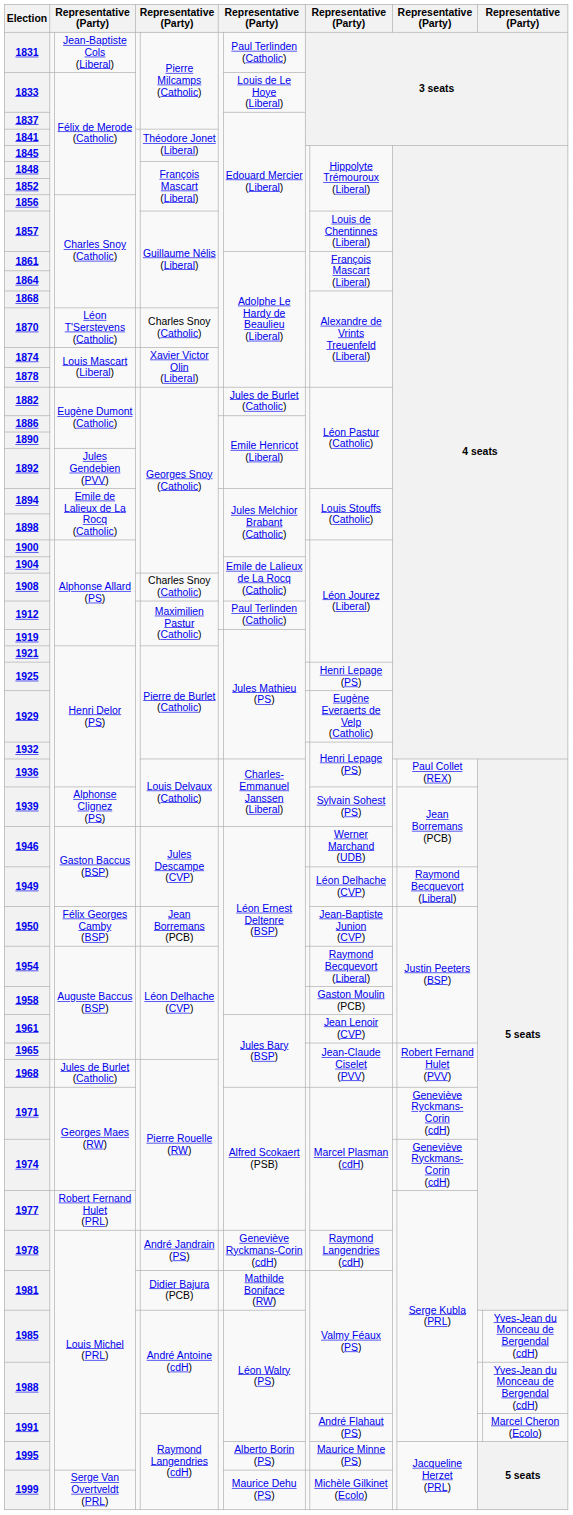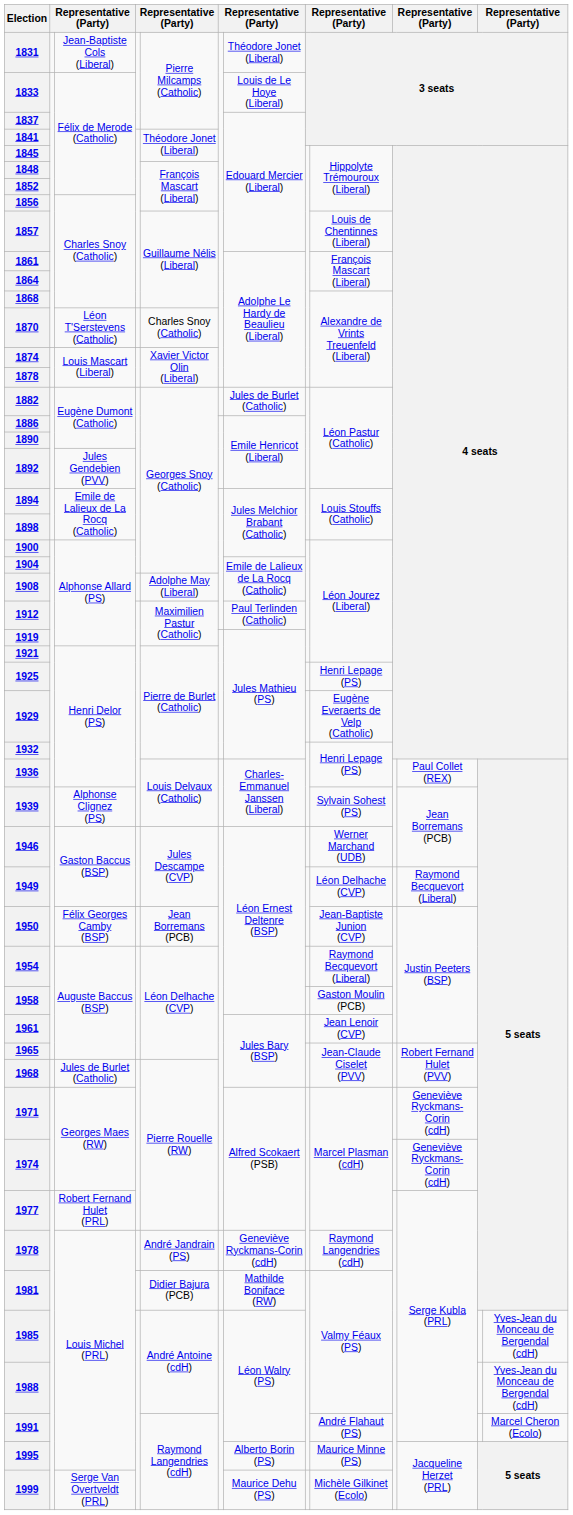(264, 52) Paul Terlinden (Catholic) -> (264, 52) Théodore Jonet (Liberal)
(179, 587) Charles Snoy (Catholic) -> (179, 587) Adolphe May (Liberal)
